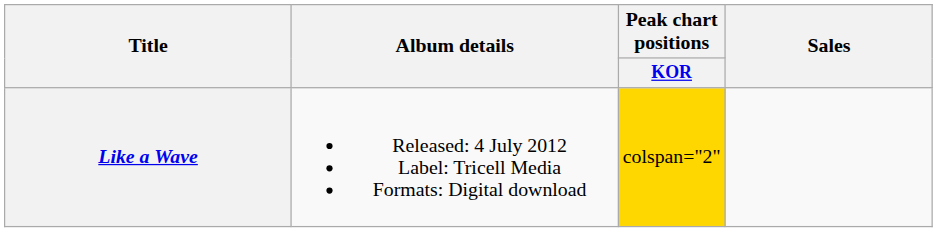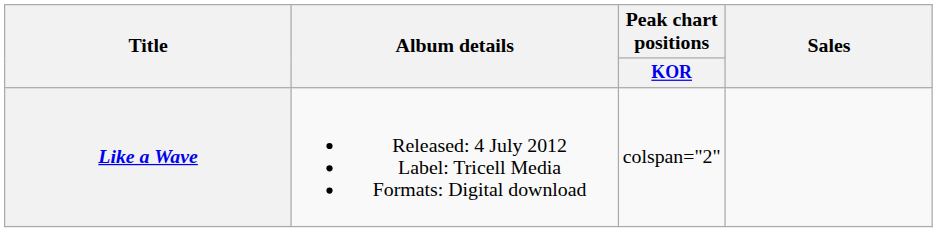(672, 156) gold background -> (672, 156) no background
